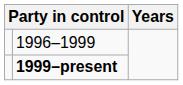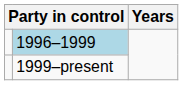(56, 42) no background -> (56, 42) lightblue background
(67, 67) bold -> (65, 67) normal
